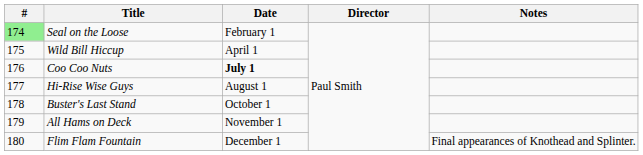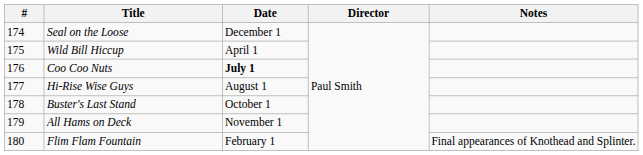(16, 31) lightgreen background -> (16, 31) no background
(250, 31) February 1 -> (253, 31) December 1
(253, 141) December 1 -> (250, 141) February 1
